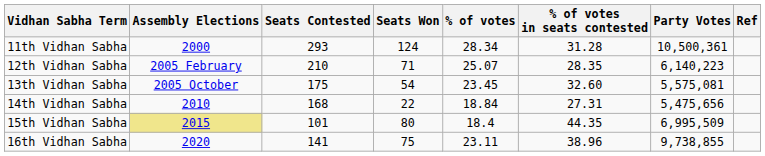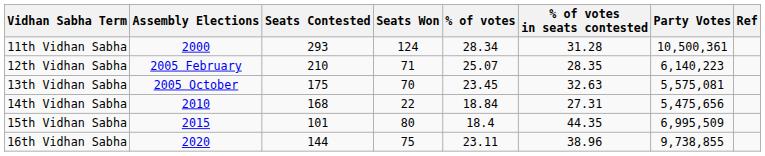(408, 85) 54 -> (408, 85) 70
(585, 85) 32.60 -> (585, 85) 32.63
(196, 123) khaki background -> (196, 123) no background
(318, 142) 141 -> (318, 142) 144
